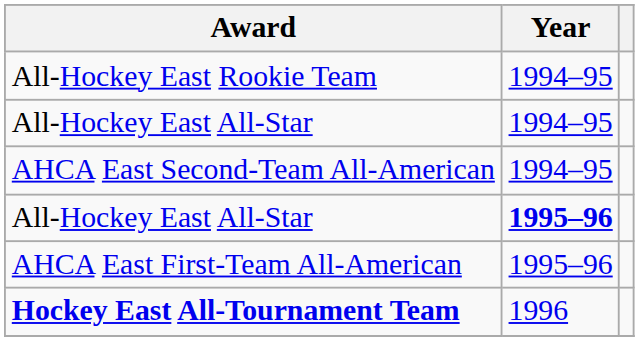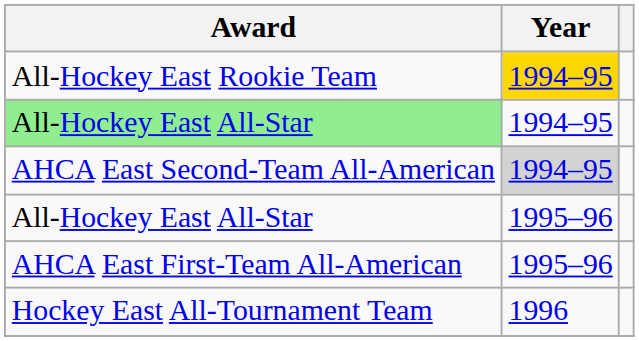(561, 75) no background -> (561, 75) gold background
(162, 122) no background -> (162, 122) lightgreen background
(561, 169) no background -> (561, 169) lightgrey background
(561, 216) bold -> (561, 216) normal
(236, 311) bold -> (222, 311) normal
